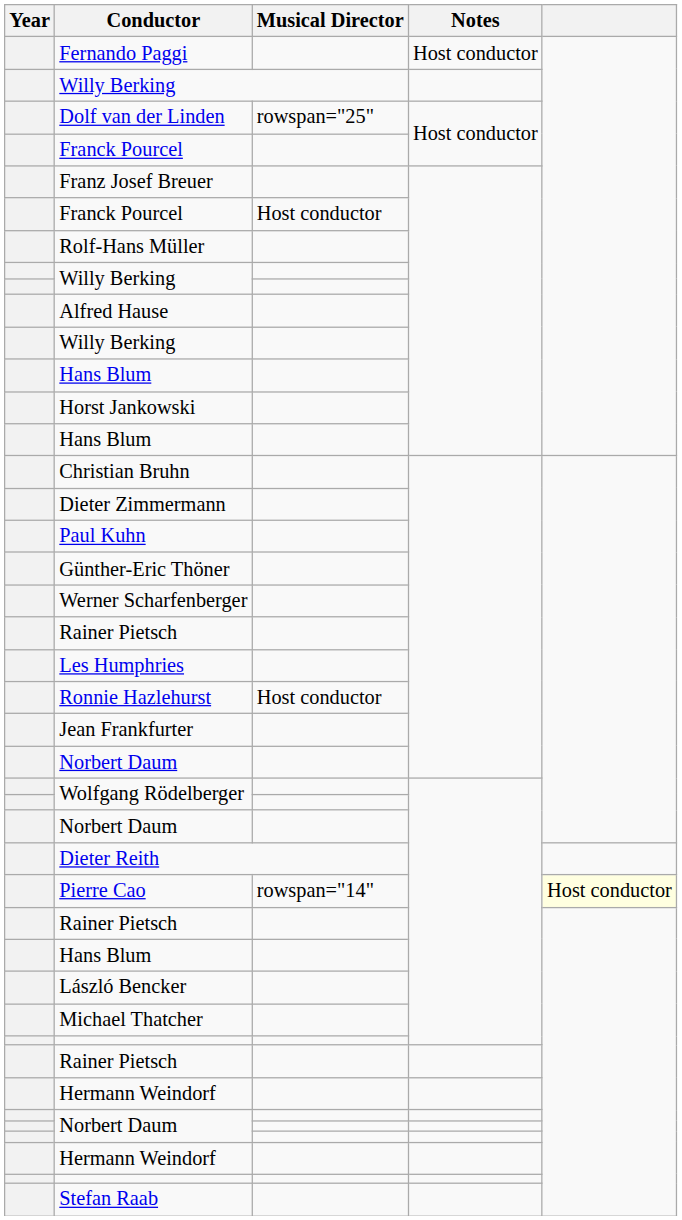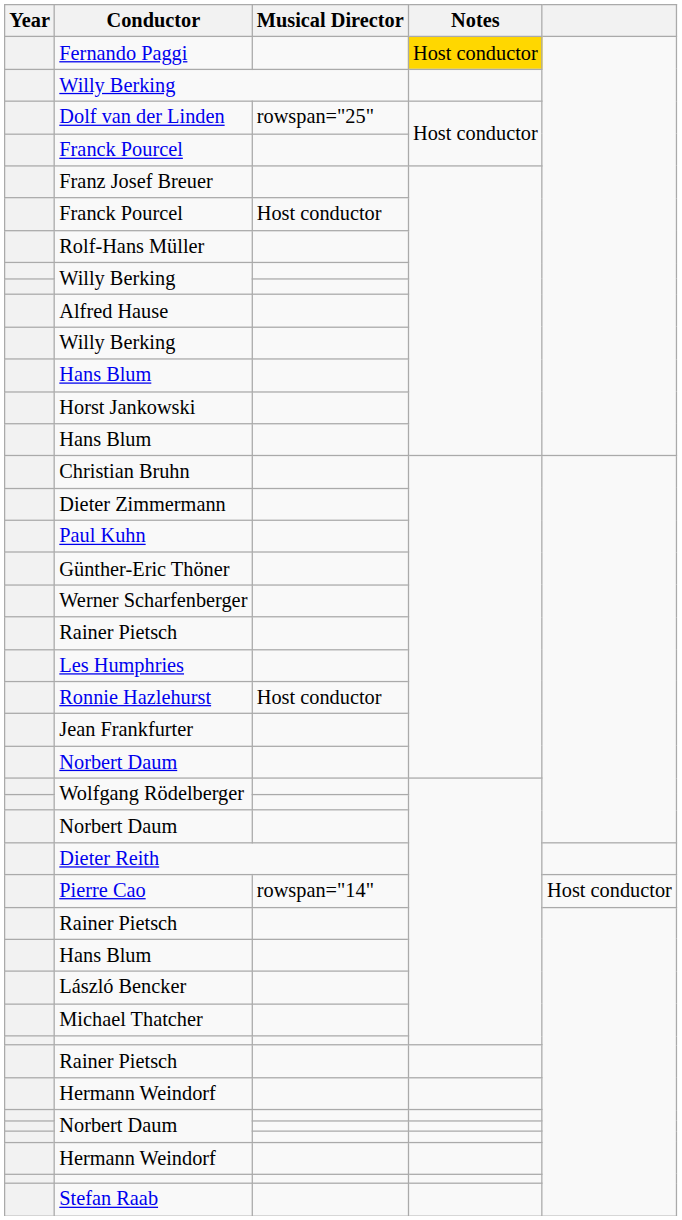(475, 52) no background -> (475, 52) gold background
(609, 890) lightyellow background -> (609, 890) no background
